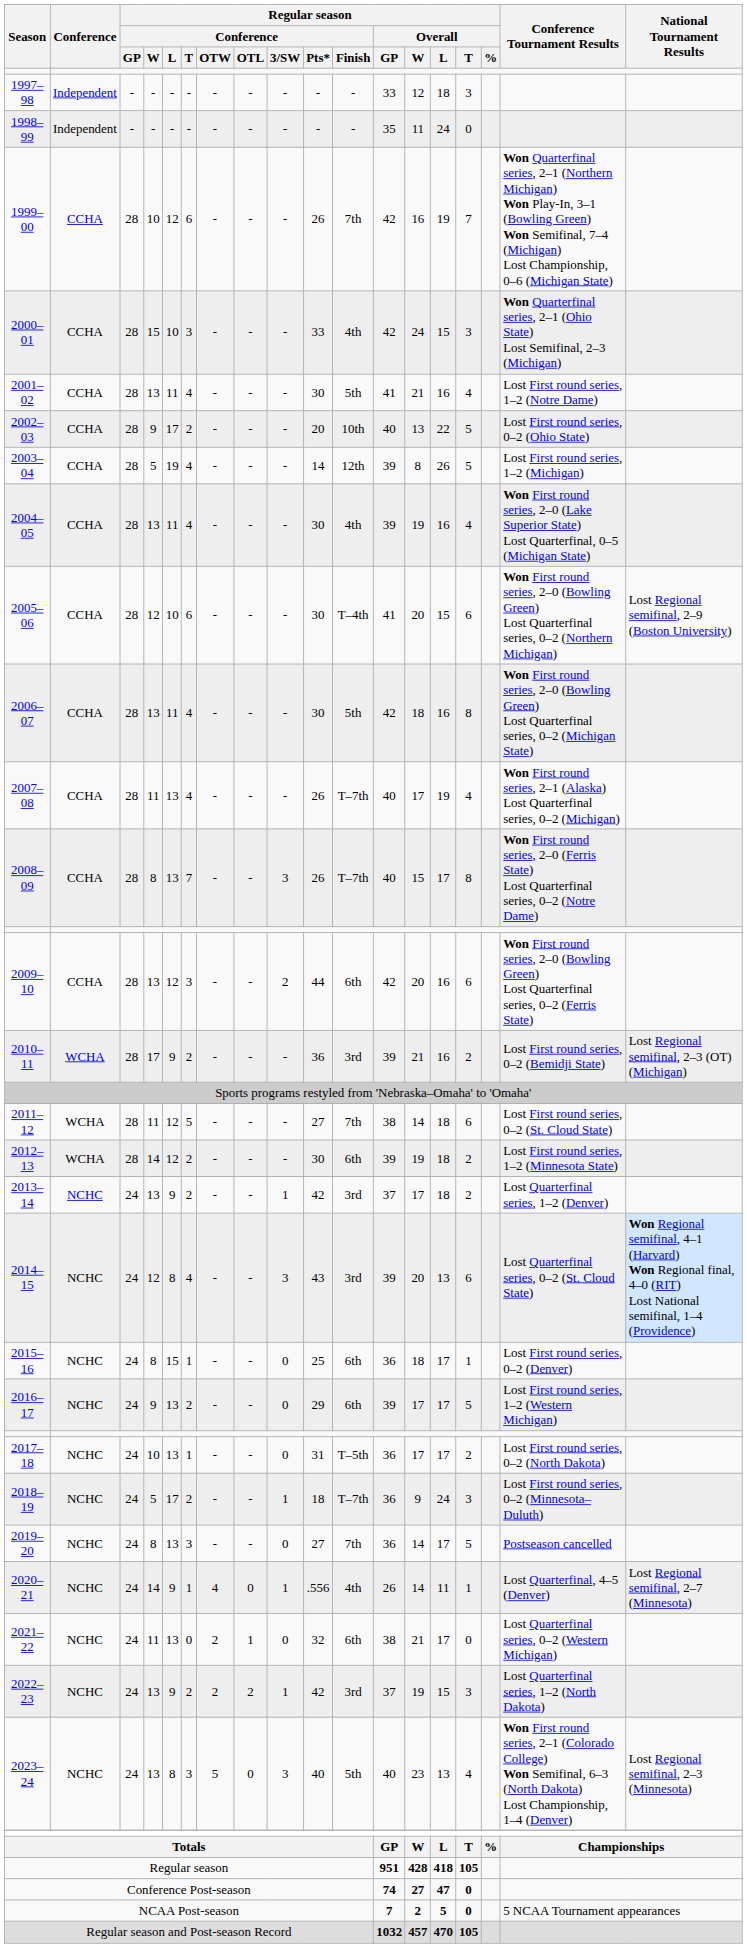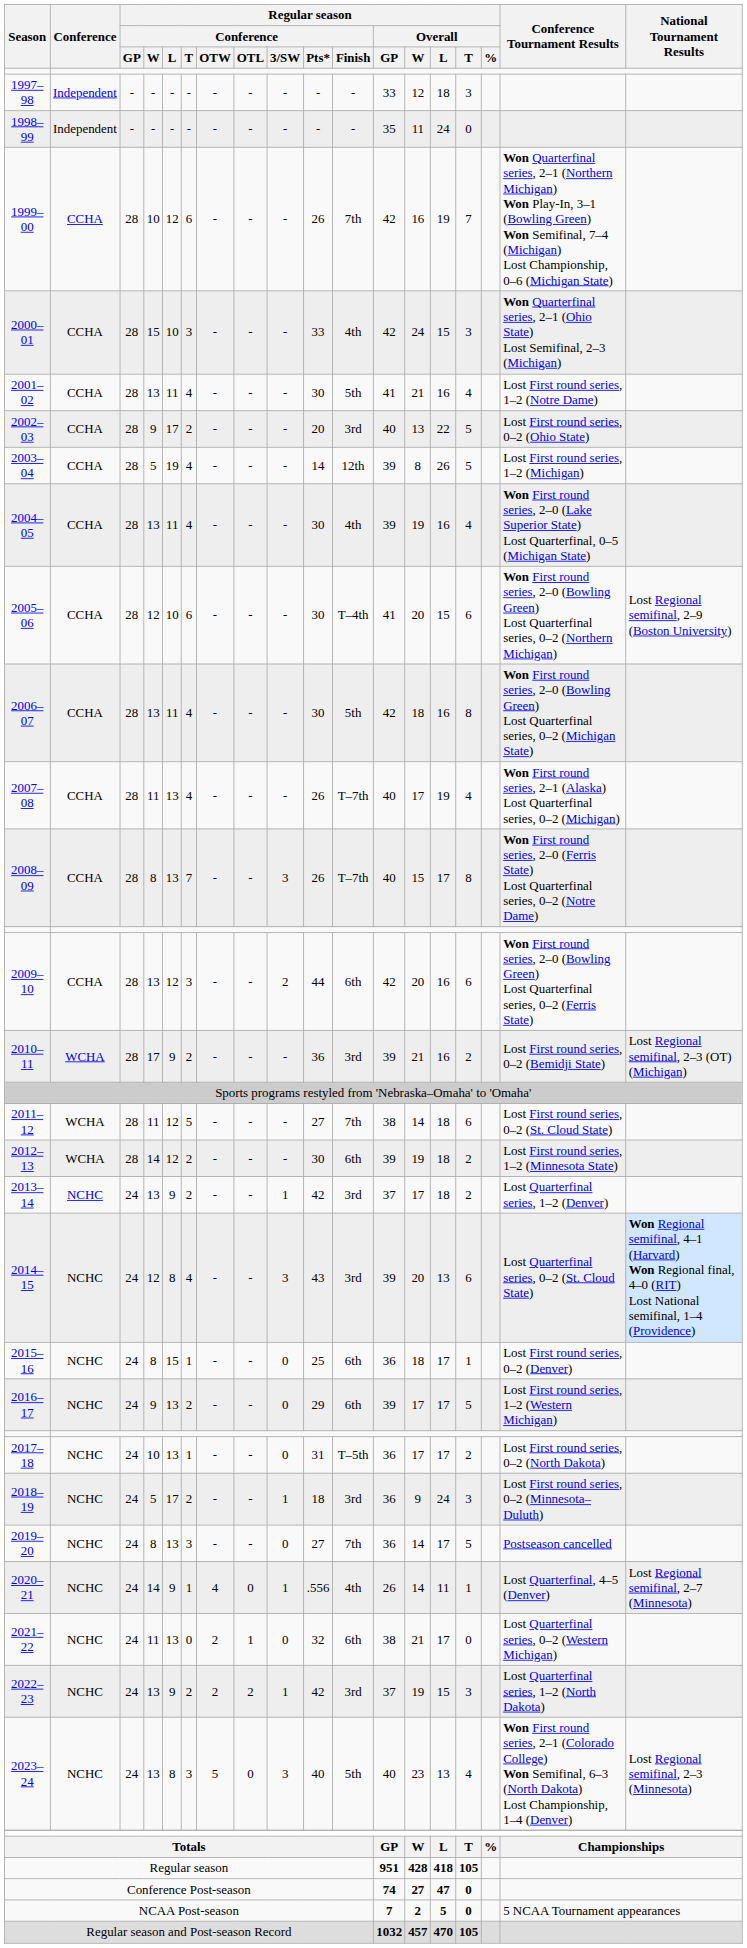(353, 428) 10th -> (353, 428) 3rd
(353, 1499) T–7th -> (353, 1499) 3rd
